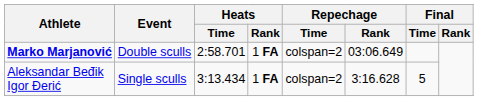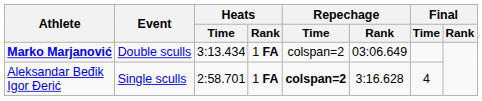(221, 53) 2:58.701 -> (221, 53) 3:13.434
(221, 79) 3:13.434 -> (221, 79) 2:58.701
(314, 79) normal -> (316, 79) bold
(422, 79) 5 -> (426, 79) 4
